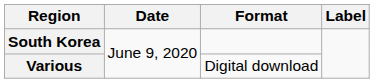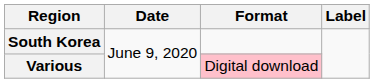(261, 66) no background -> (261, 66) pink background
